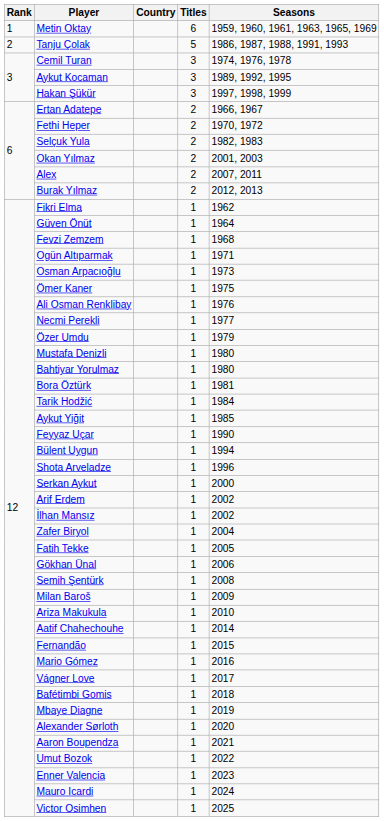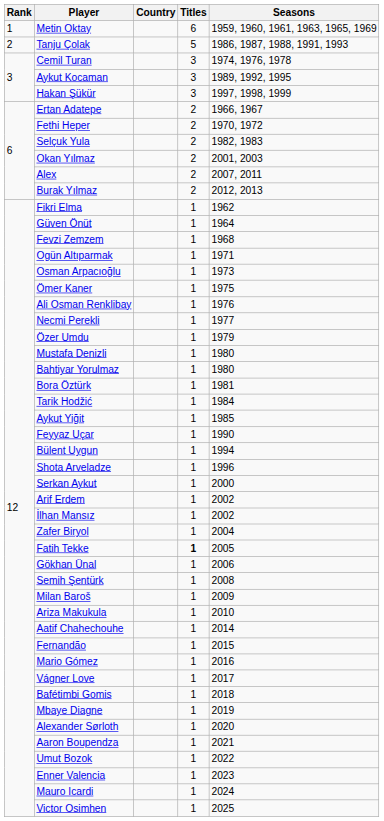(193, 548) normal -> (193, 548) bold
